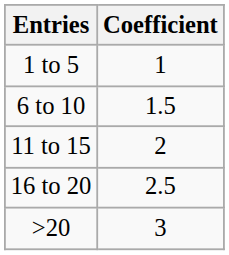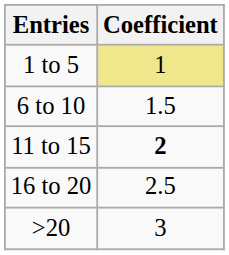(160, 65) no background -> (160, 65) khaki background
(160, 146) normal -> (160, 146) bold
